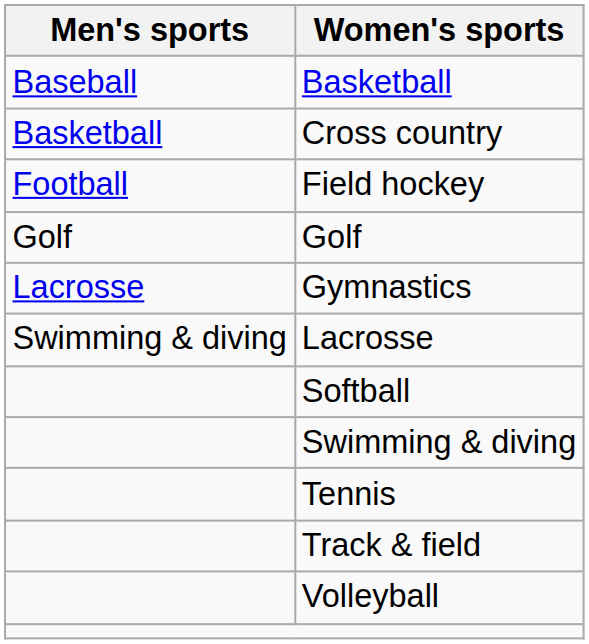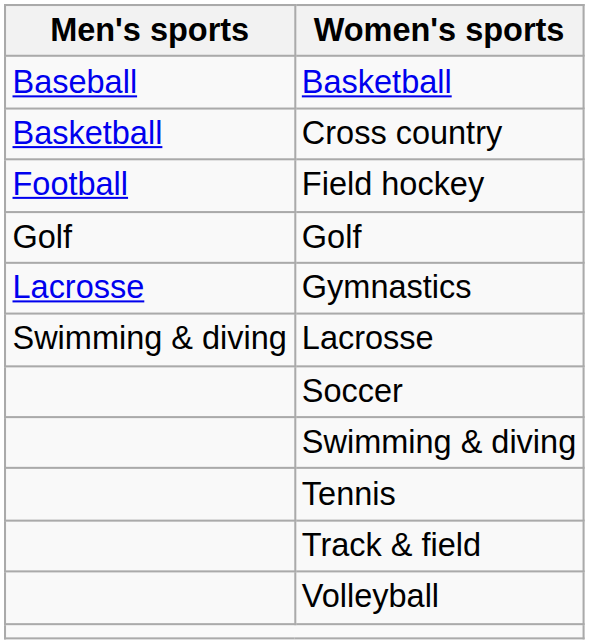+ row: (352, 390)
- row: (356, 390)
